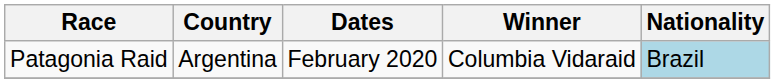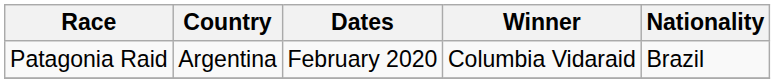(675, 59) lightblue background -> (675, 59) no background
